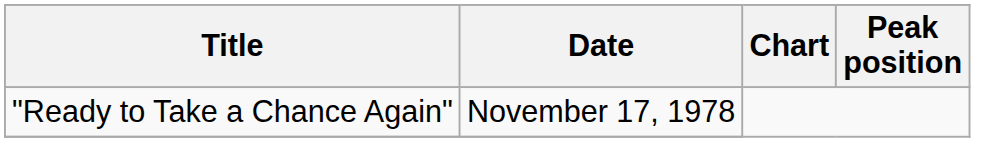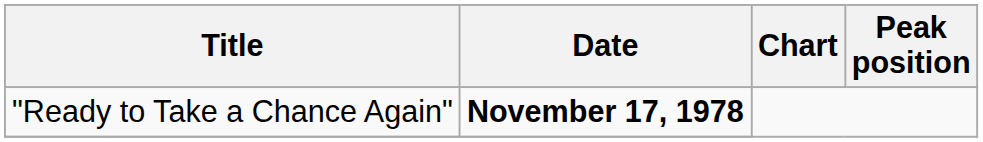(601, 111) normal -> (605, 111) bold
